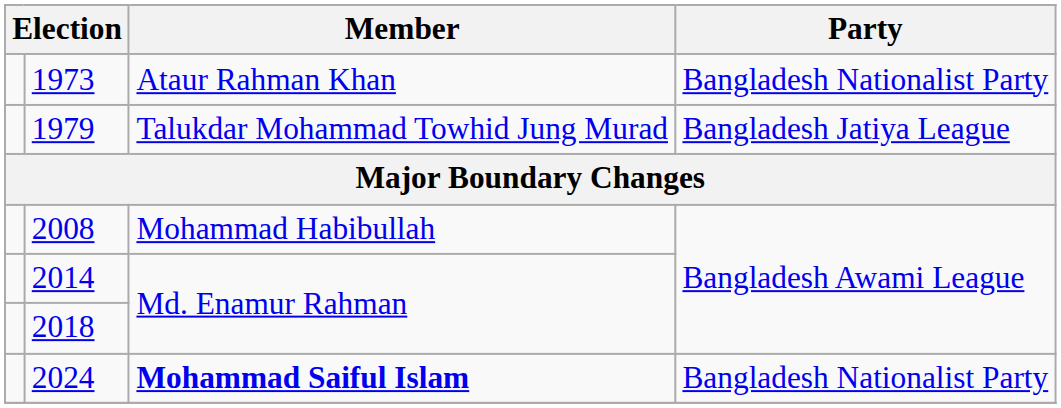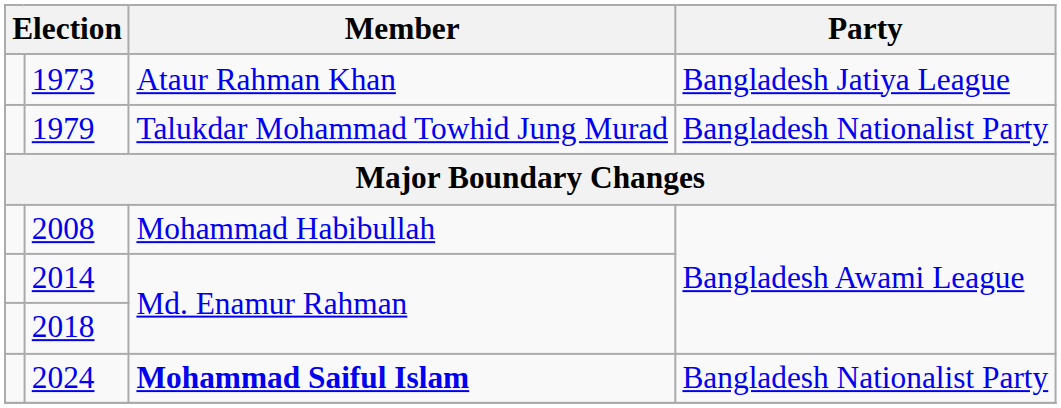(865, 79) Bangladesh Nationalist Party -> (846, 79) Bangladesh Jatiya League
(846, 128) Bangladesh Jatiya League -> (865, 128) Bangladesh Nationalist Party
